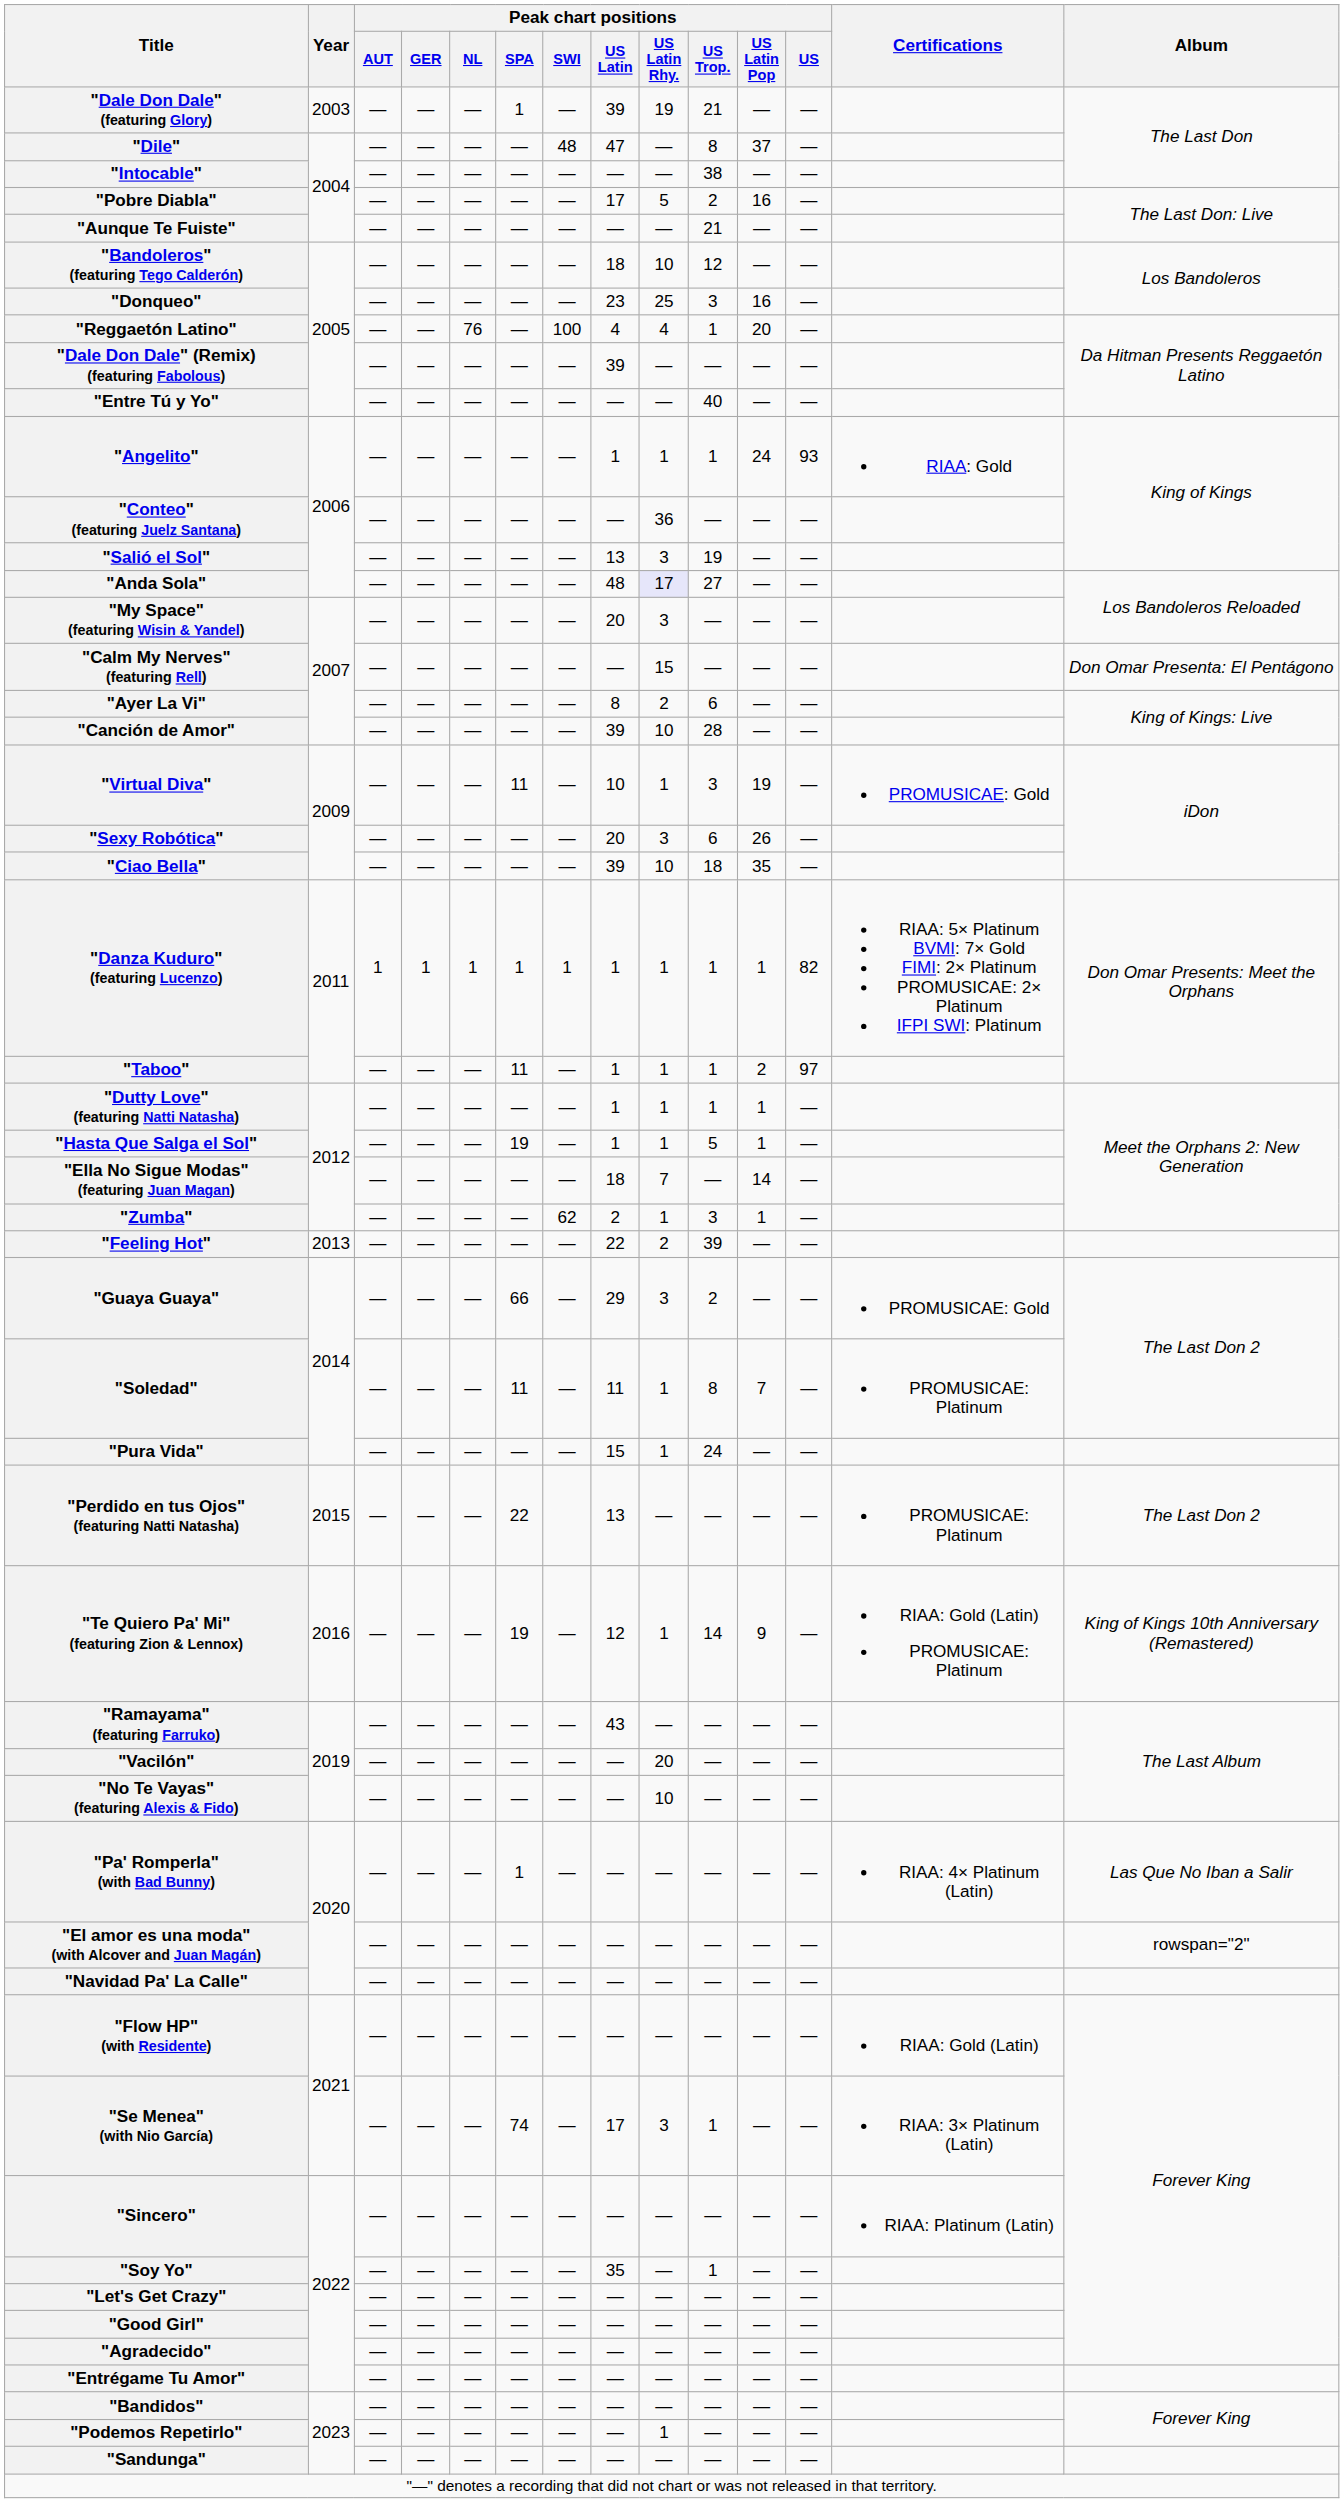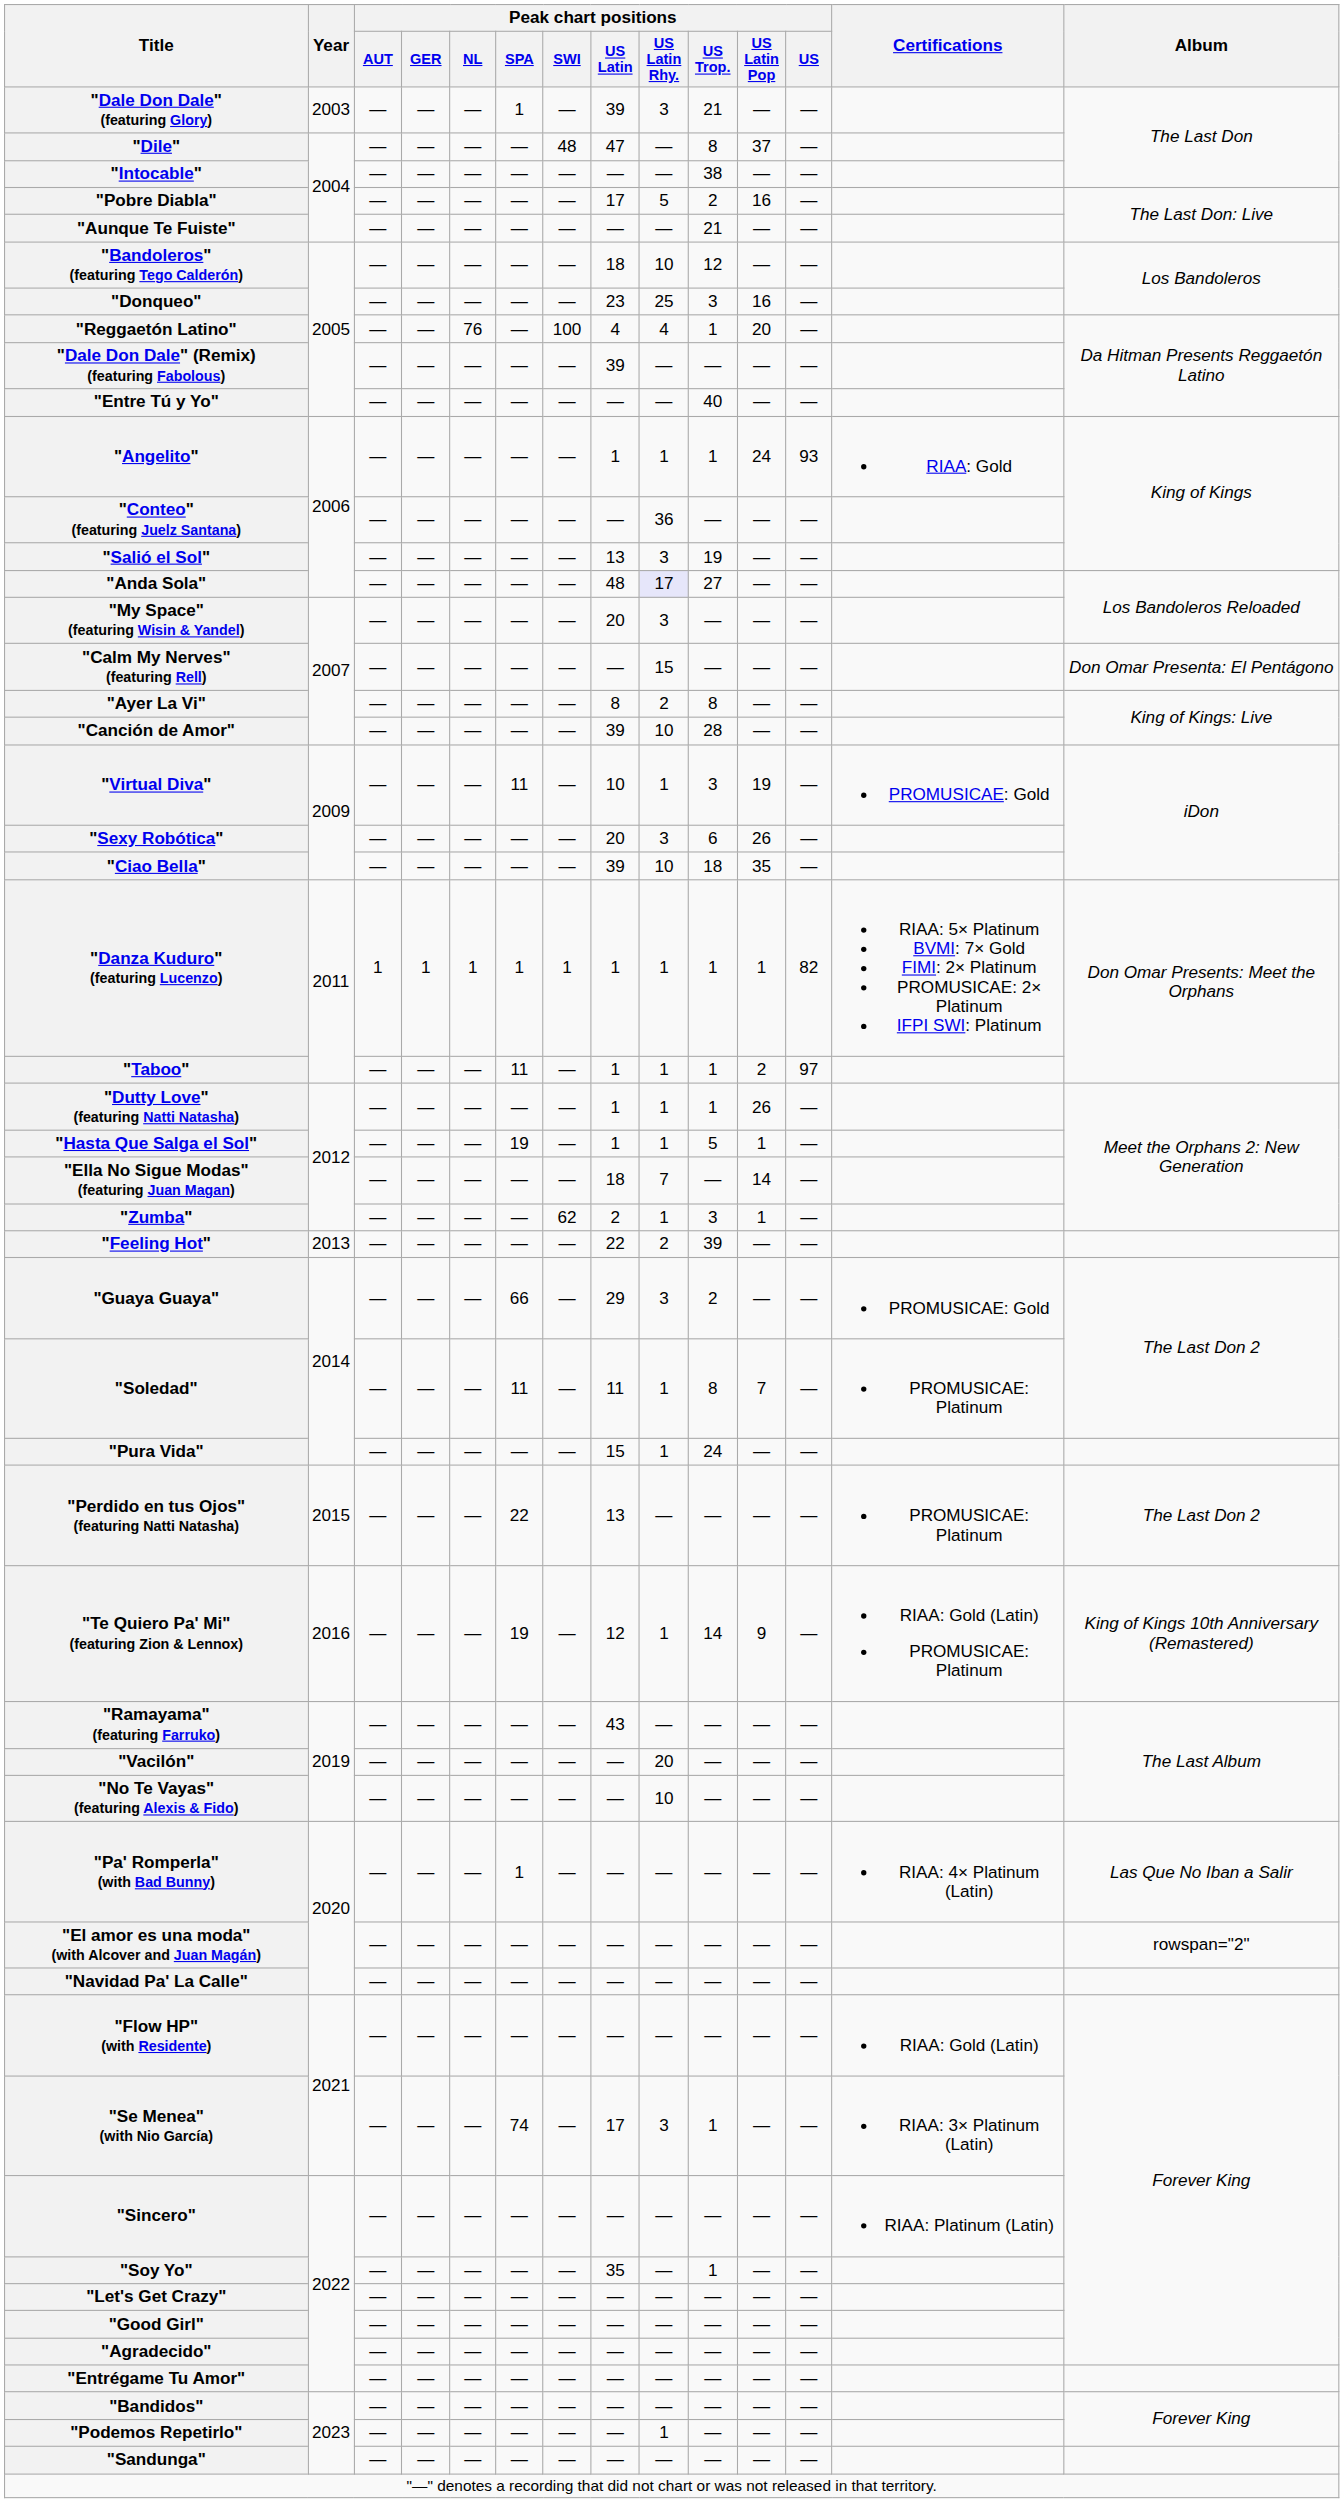(664, 109) 19 -> (664, 109) 3
(713, 703) 6 -> (713, 703) 8
(762, 1106) 1 -> (762, 1106) 26
